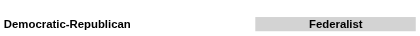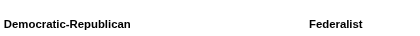(336, 24) lightgrey background -> (336, 24) no background
